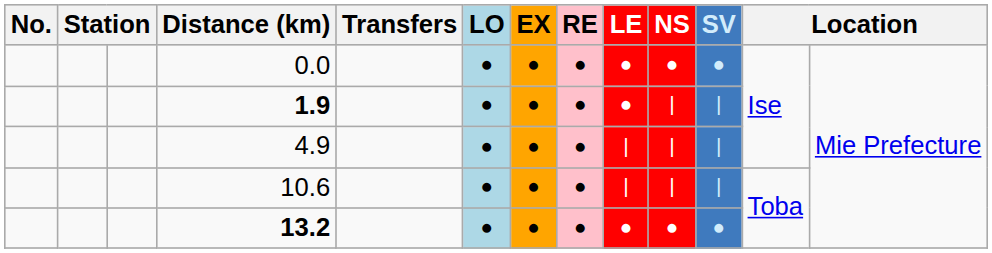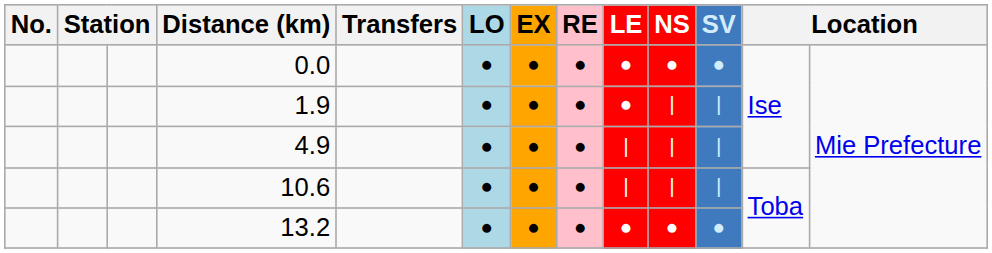(312, 106) bold -> (312, 106) normal
(305, 227) bold -> (305, 227) normal
